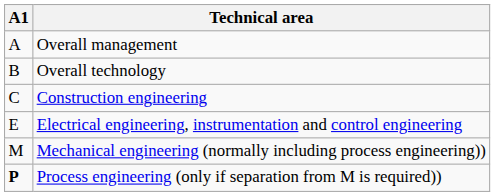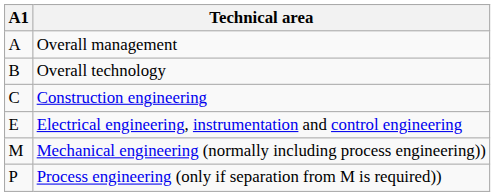(14, 177) bold -> (13, 177) normal
